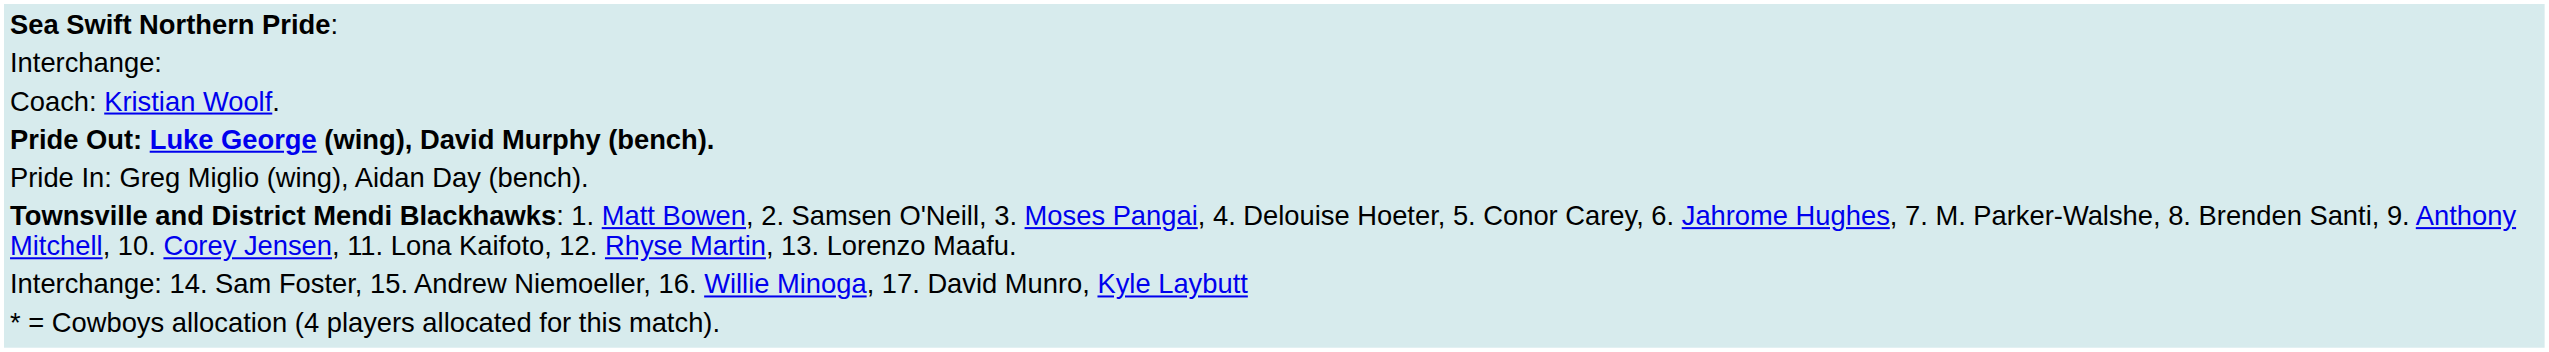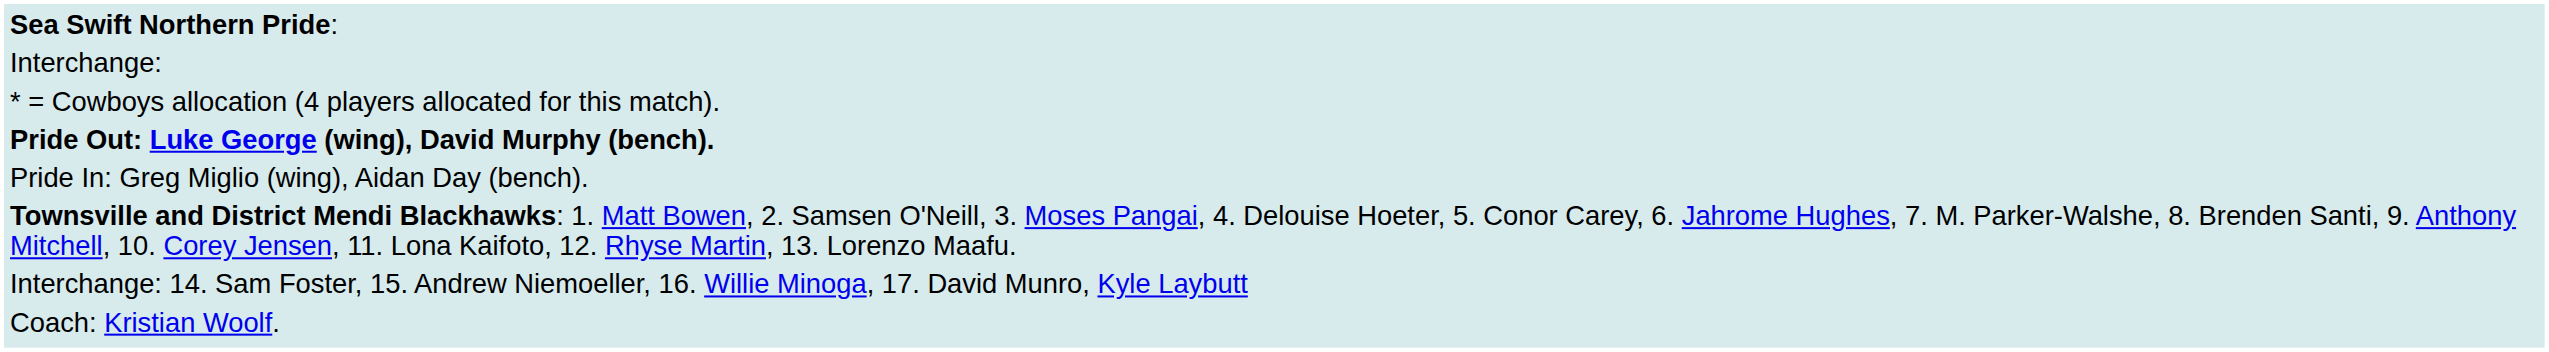(145, 101) Coach: Kristian Woolf. -> (365, 101) * = Cowboys allocation (4 players allocated for this match).
(365, 323) * = Cowboys allocation (4 players allocated for this match). -> (145, 323) Coach: Kristian Woolf.
